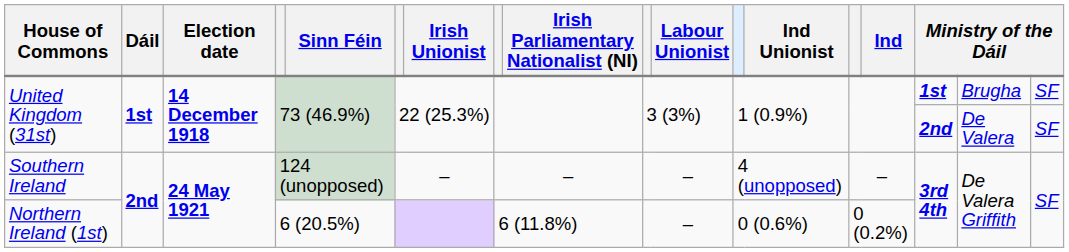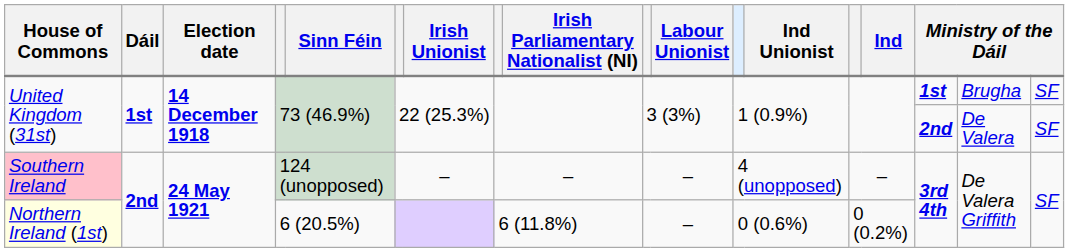(47, 176) no background -> (47, 176) pink background
(58, 224) no background -> (58, 224) lightyellow background
